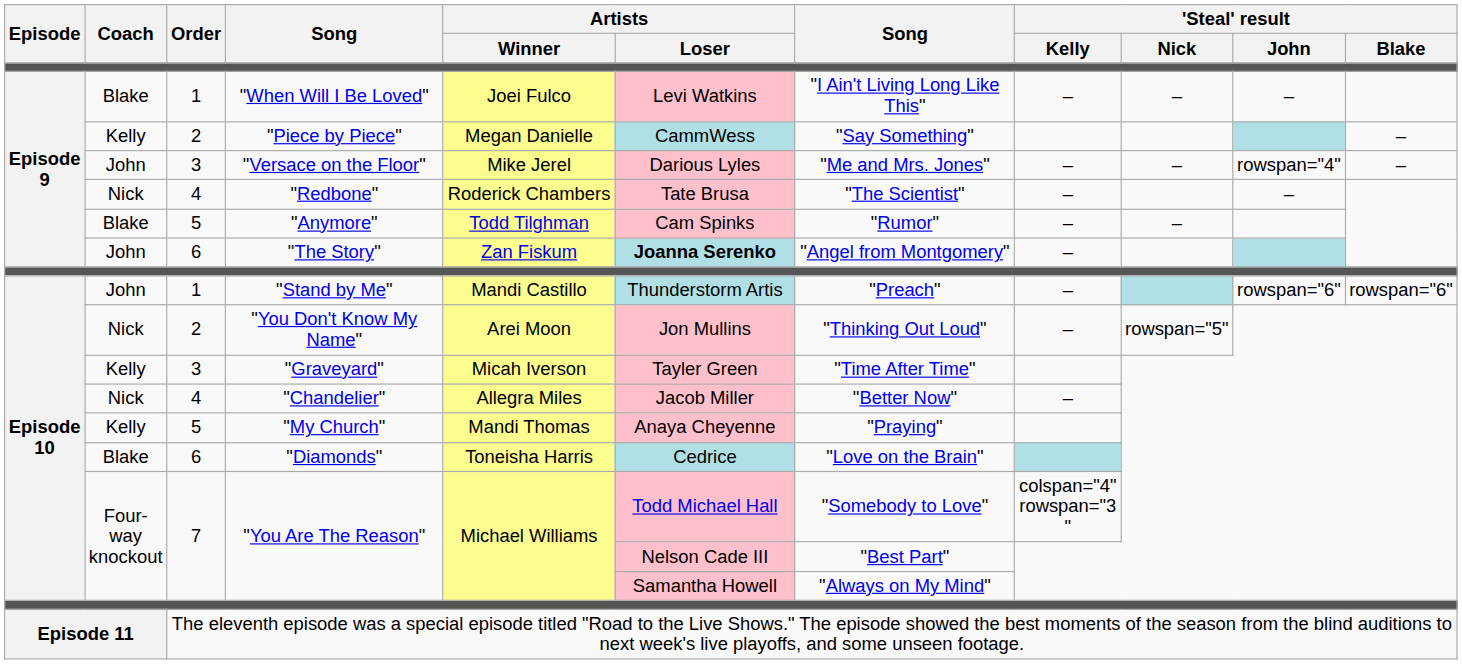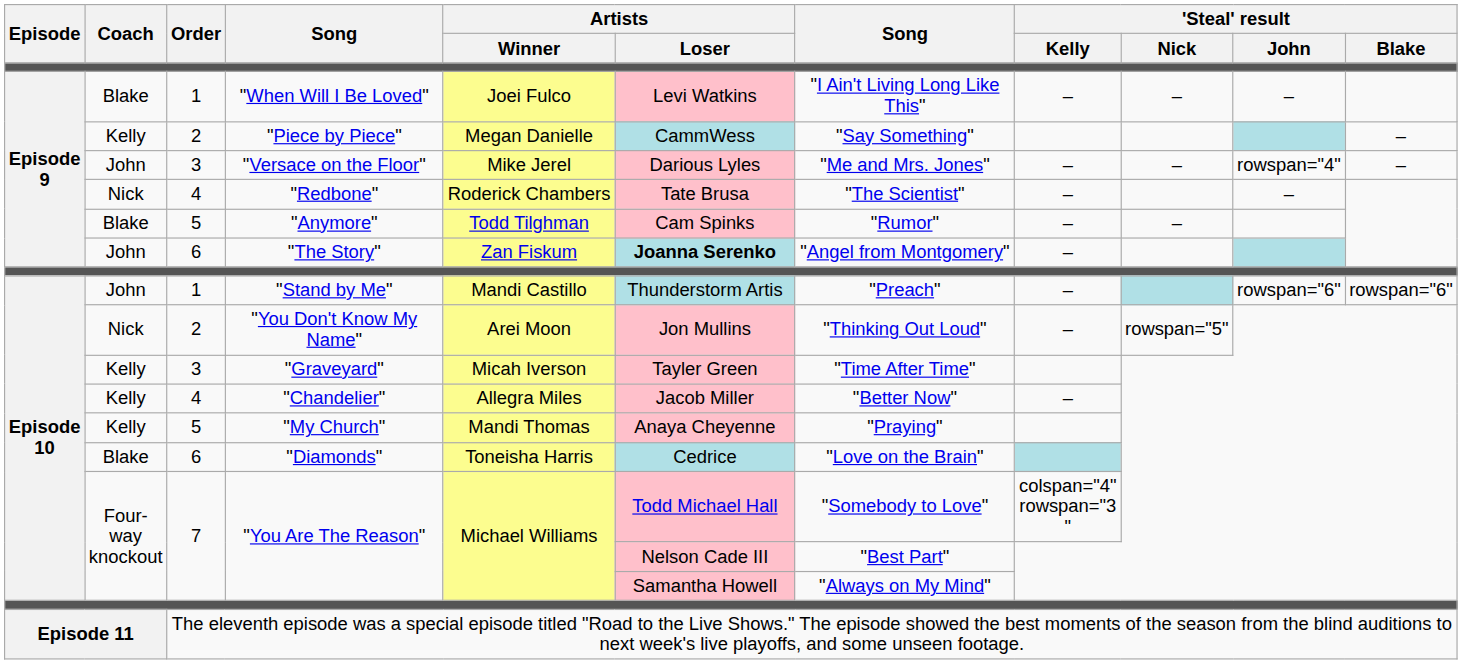(126, 398) Nick -> (126, 398) Kelly
